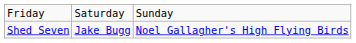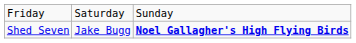(242, 30) normal -> (242, 30) bold
